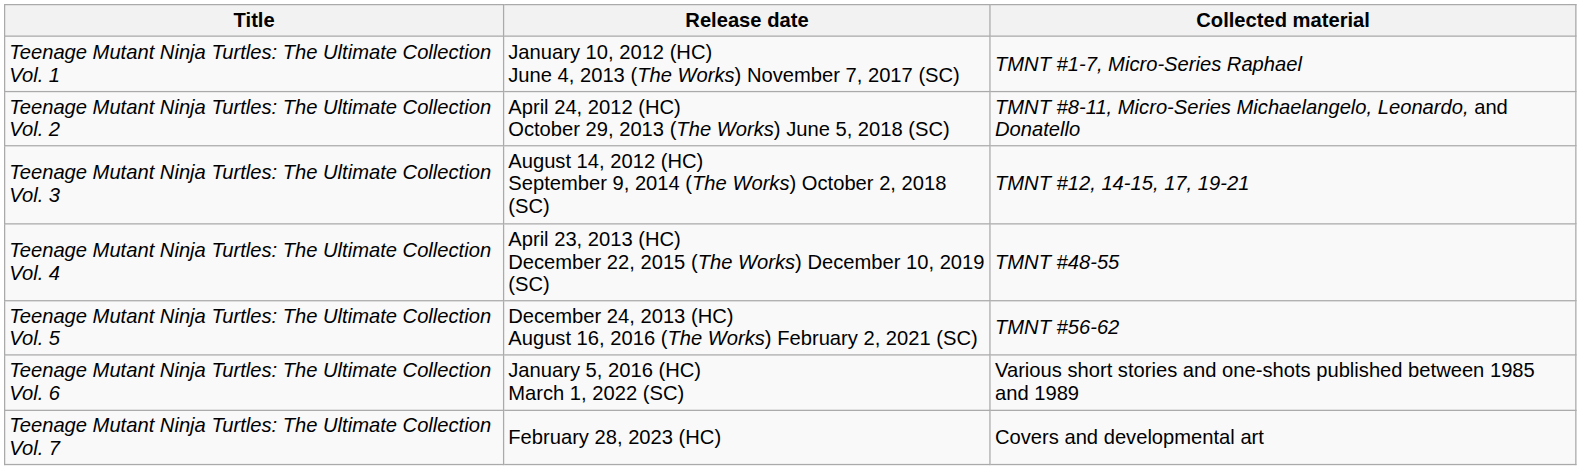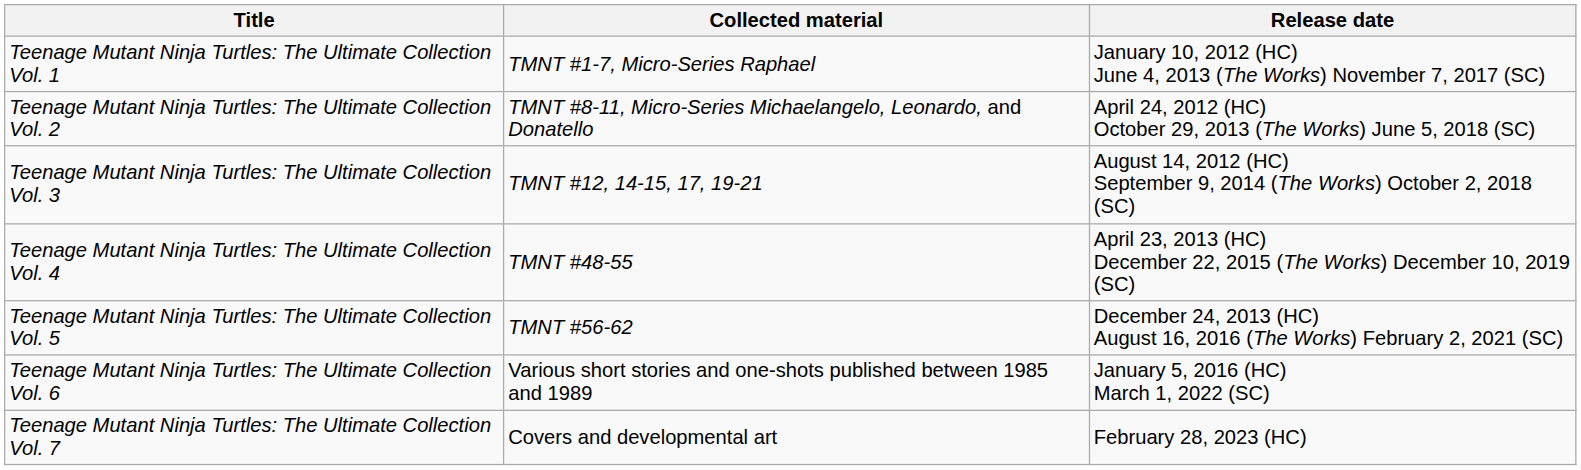columns swapped: (747, 20) <-> (1283, 20)
